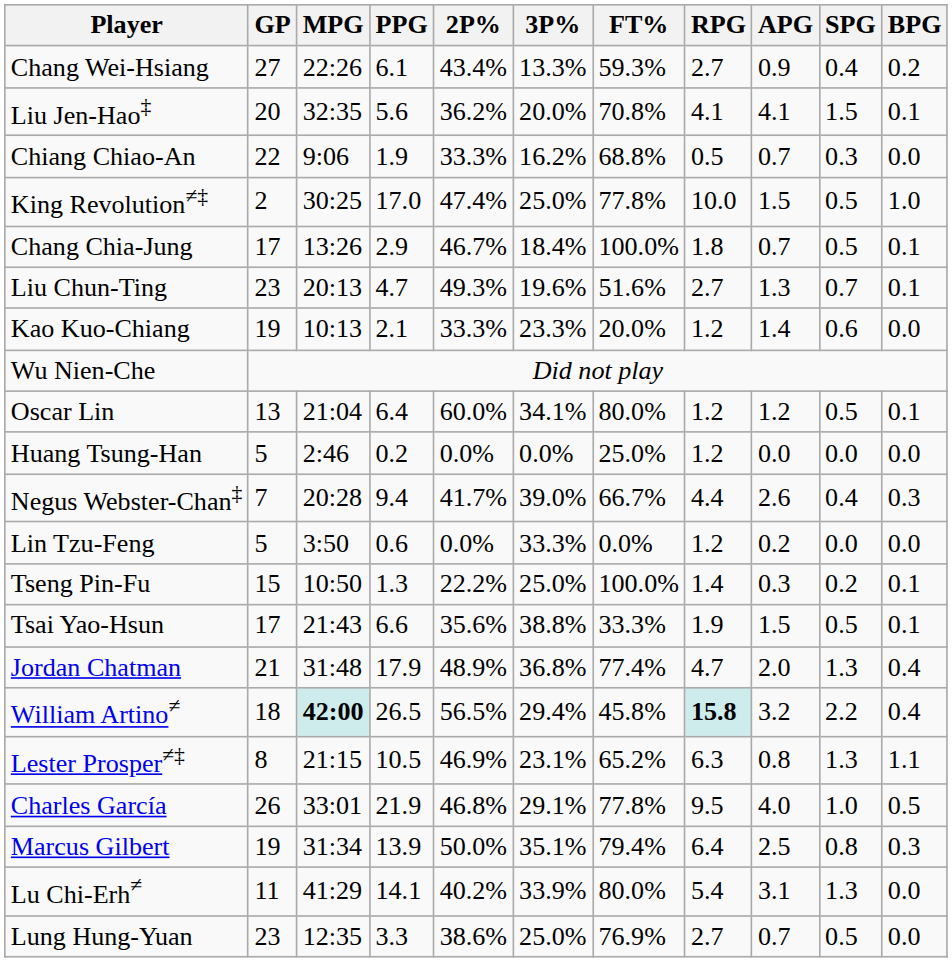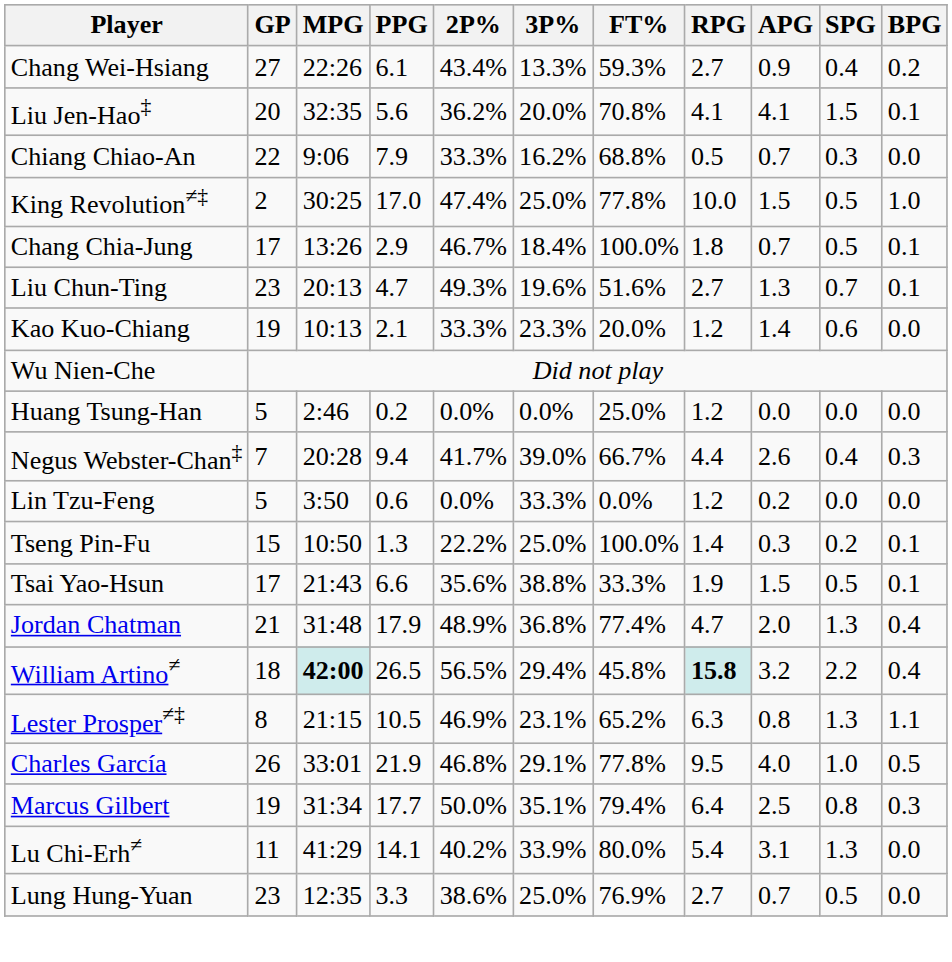(392, 156) 1.9 -> (392, 156) 7.9
- row: (63, 411)
(398, 846) 13.9 -> (398, 804) 17.7
